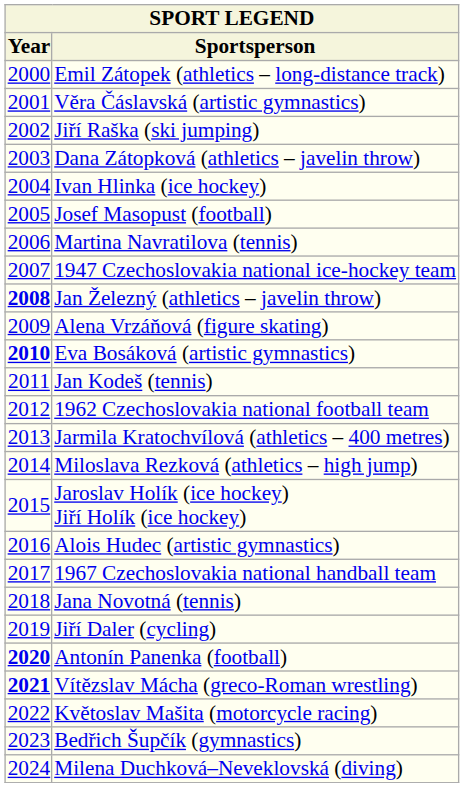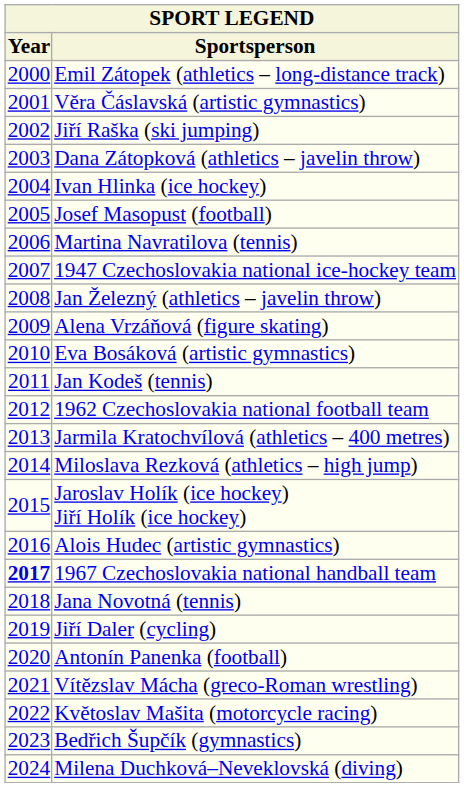(29, 297) bold -> (29, 297) normal
(29, 353) bold -> (29, 353) normal
(29, 573) normal -> (29, 573) bold
(29, 656) bold -> (29, 656) normal
(29, 684) bold -> (29, 684) normal
